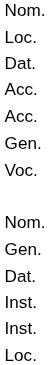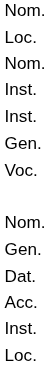(20, 63) Dat. -> (25, 63) Nom.
(21, 90) Acc. -> (21, 90) Inst.
(21, 116) Acc. -> (21, 116) Inst.
(21, 302) Inst. -> (21, 302) Acc.
